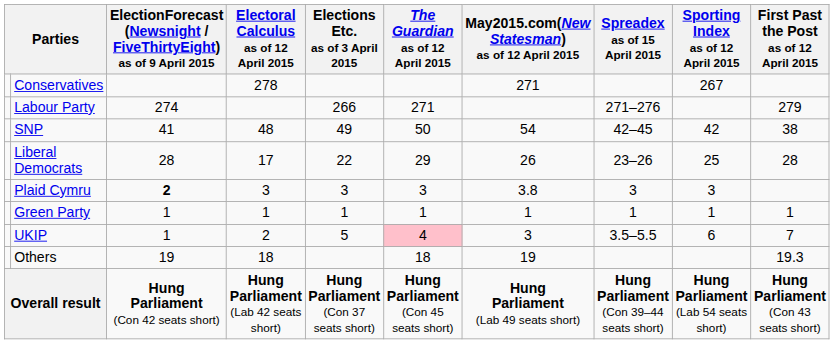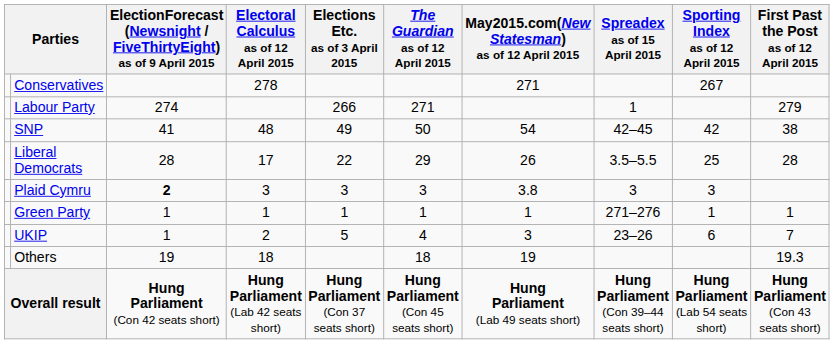(633, 107) 271–276 -> (633, 107) 1
(633, 160) 23–26 -> (633, 160) 3.5–5.5
(633, 213) 1 -> (633, 213) 271–276
(423, 235) pink background -> (423, 235) no background
(633, 235) 3.5–5.5 -> (633, 235) 23–26
